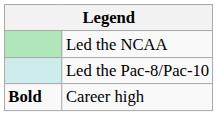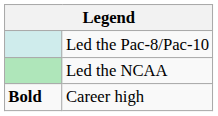rows swapped: (138, 70) <-> (117, 44)
